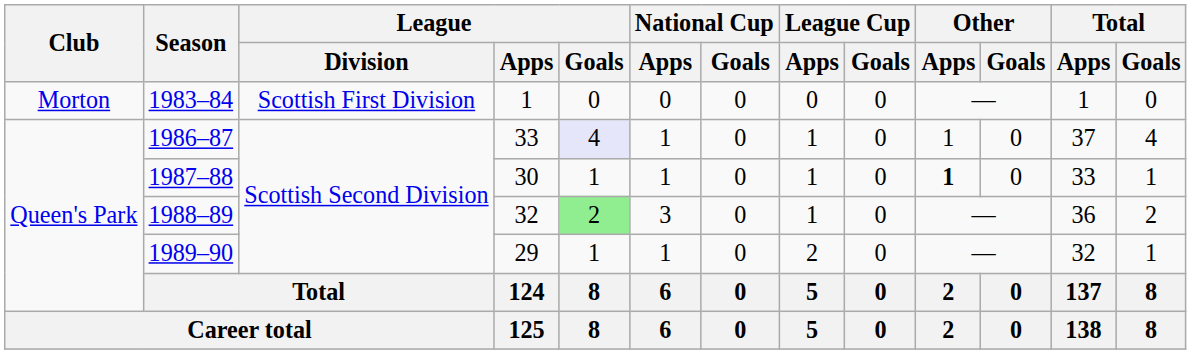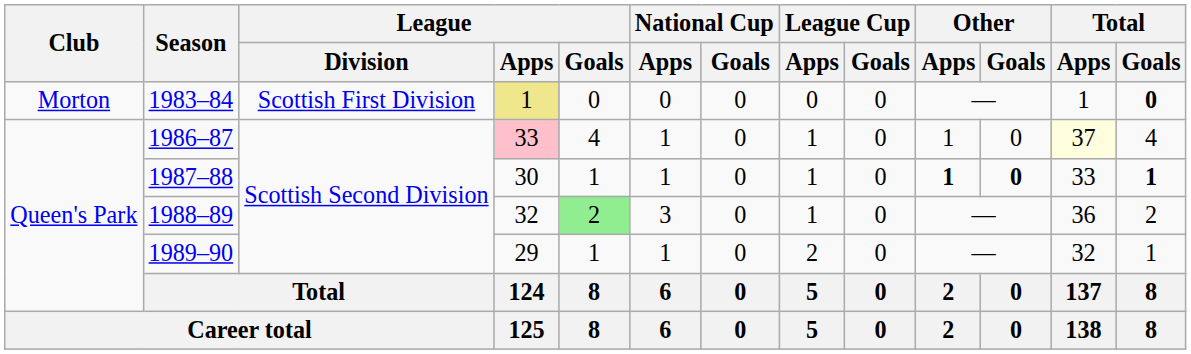(527, 100) no background -> (527, 100) khaki background
(1151, 100) normal -> (1151, 100) bold
(527, 138) no background -> (527, 138) pink background
(594, 138) lavender background -> (594, 138) no background
(1083, 138) no background -> (1083, 138) lightyellow background
(1016, 176) normal -> (1016, 176) bold
(1151, 176) normal -> (1151, 176) bold
